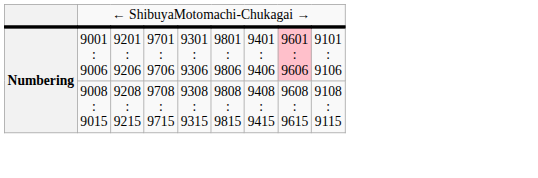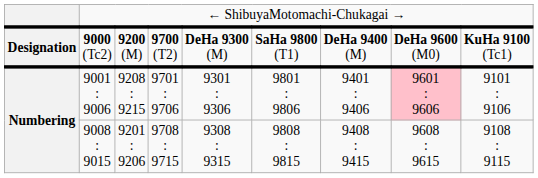+ row: (97, 47)
(127, 54) 9201 : 9206 -> (132, 94) 9208 : 9215
(127, 106) 9208 : 9215 -> (132, 146) 9201 : 9206
